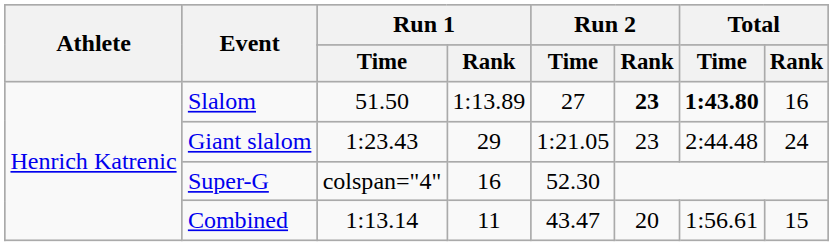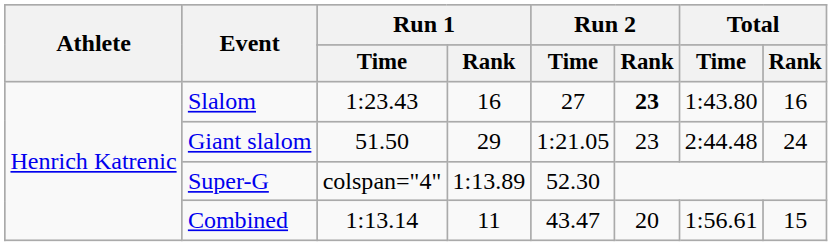(382, 101) 51.50 -> (382, 101) 1:23.43
(489, 101) 1:13.89 -> (489, 101) 16
(722, 101) bold -> (721, 101) normal
(382, 141) 1:23.43 -> (382, 141) 51.50
(489, 181) 16 -> (489, 181) 1:13.89
